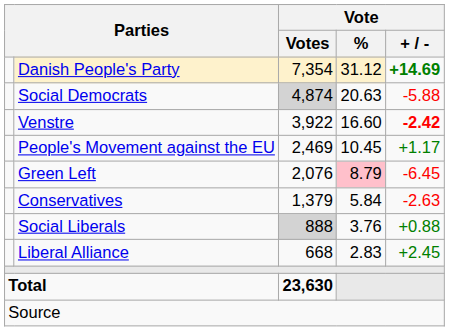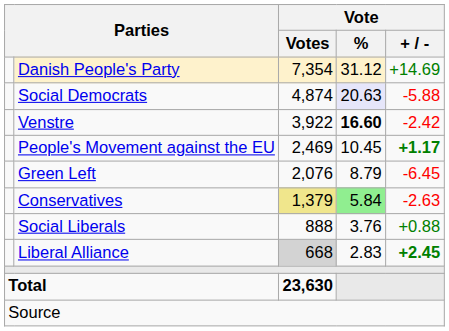(415, 69) bold -> (415, 69) normal
(312, 95) lightgrey background -> (312, 95) no background
(361, 95) no background -> (361, 95) lavender background
(361, 122) normal -> (361, 122) bold
(421, 122) bold -> (421, 122) normal
(419, 148) normal -> (419, 148) bold
(366, 174) pink background -> (366, 174) no background
(312, 200) no background -> (312, 200) khaki background
(366, 200) no background -> (366, 200) lightgreen background
(319, 226) lightgrey background -> (319, 226) no background
(319, 252) no background -> (319, 252) lightgrey background
(419, 252) normal -> (419, 252) bold
